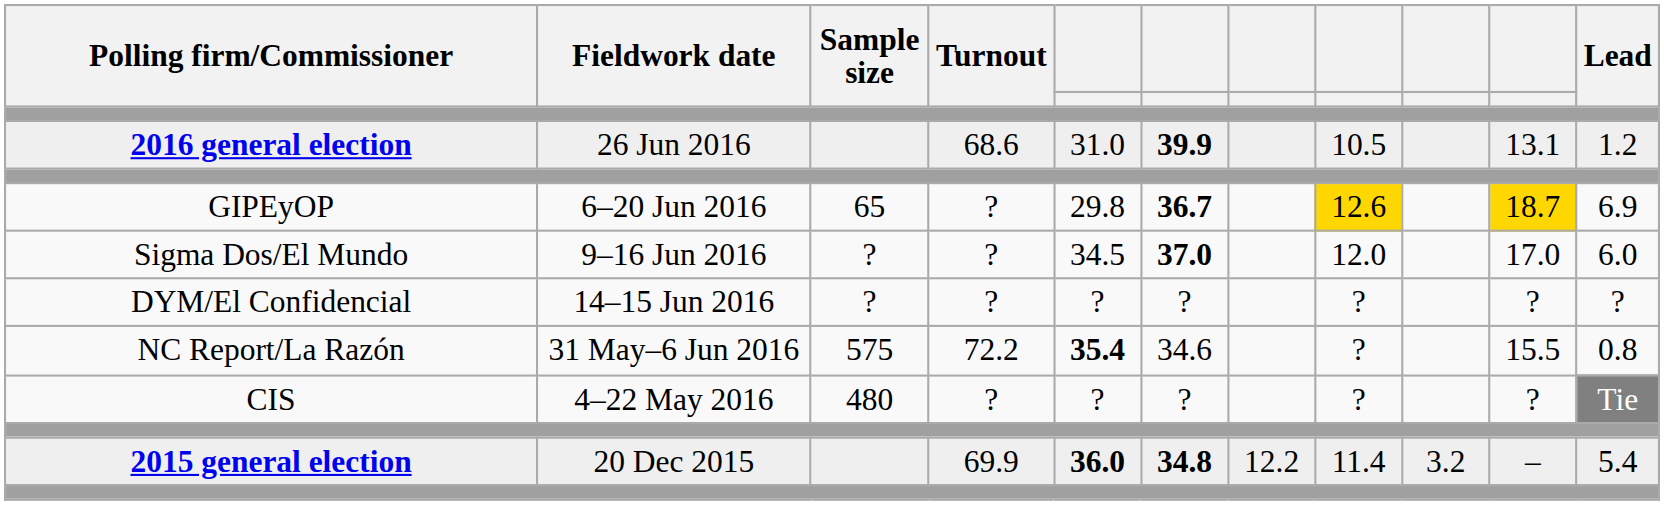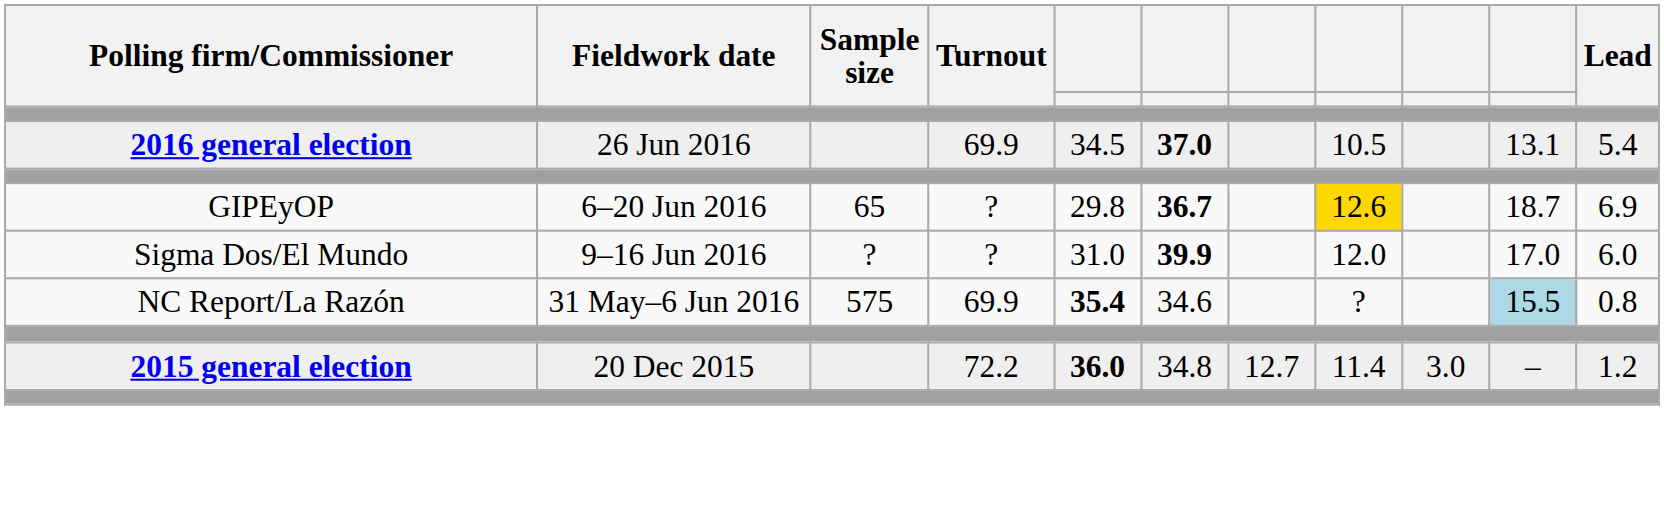(991, 144) 68.6 -> (991, 144) 69.9
(1097, 144) 31.0 -> (1097, 144) 34.5
(1185, 144) 39.9 -> (1185, 144) 37.0
(1618, 144) 1.2 -> (1618, 144) 5.4
(1533, 207) gold background -> (1533, 207) no background
(1097, 254) 34.5 -> (1097, 254) 31.0
(1185, 254) 37.0 -> (1185, 254) 39.9
- row: (271, 302)
(991, 350) 72.2 -> (991, 302) 69.9
(1533, 350) no background -> (1533, 302) lightblue background
- row: (271, 398)
(991, 460) 69.9 -> (991, 364) 72.2
(1185, 460) bold -> (1185, 364) normal
(1272, 460) 12.2 -> (1272, 364) 12.7
(1446, 460) 3.2 -> (1446, 364) 3.0
(1618, 460) 5.4 -> (1618, 364) 1.2
